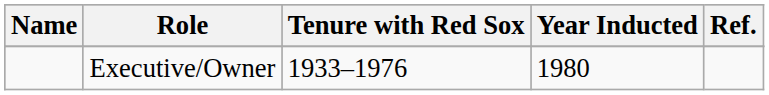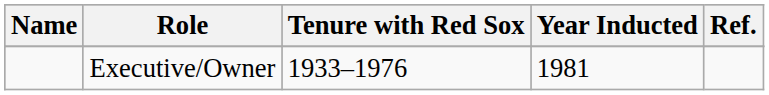(563, 67) 1980 -> (563, 67) 1981
